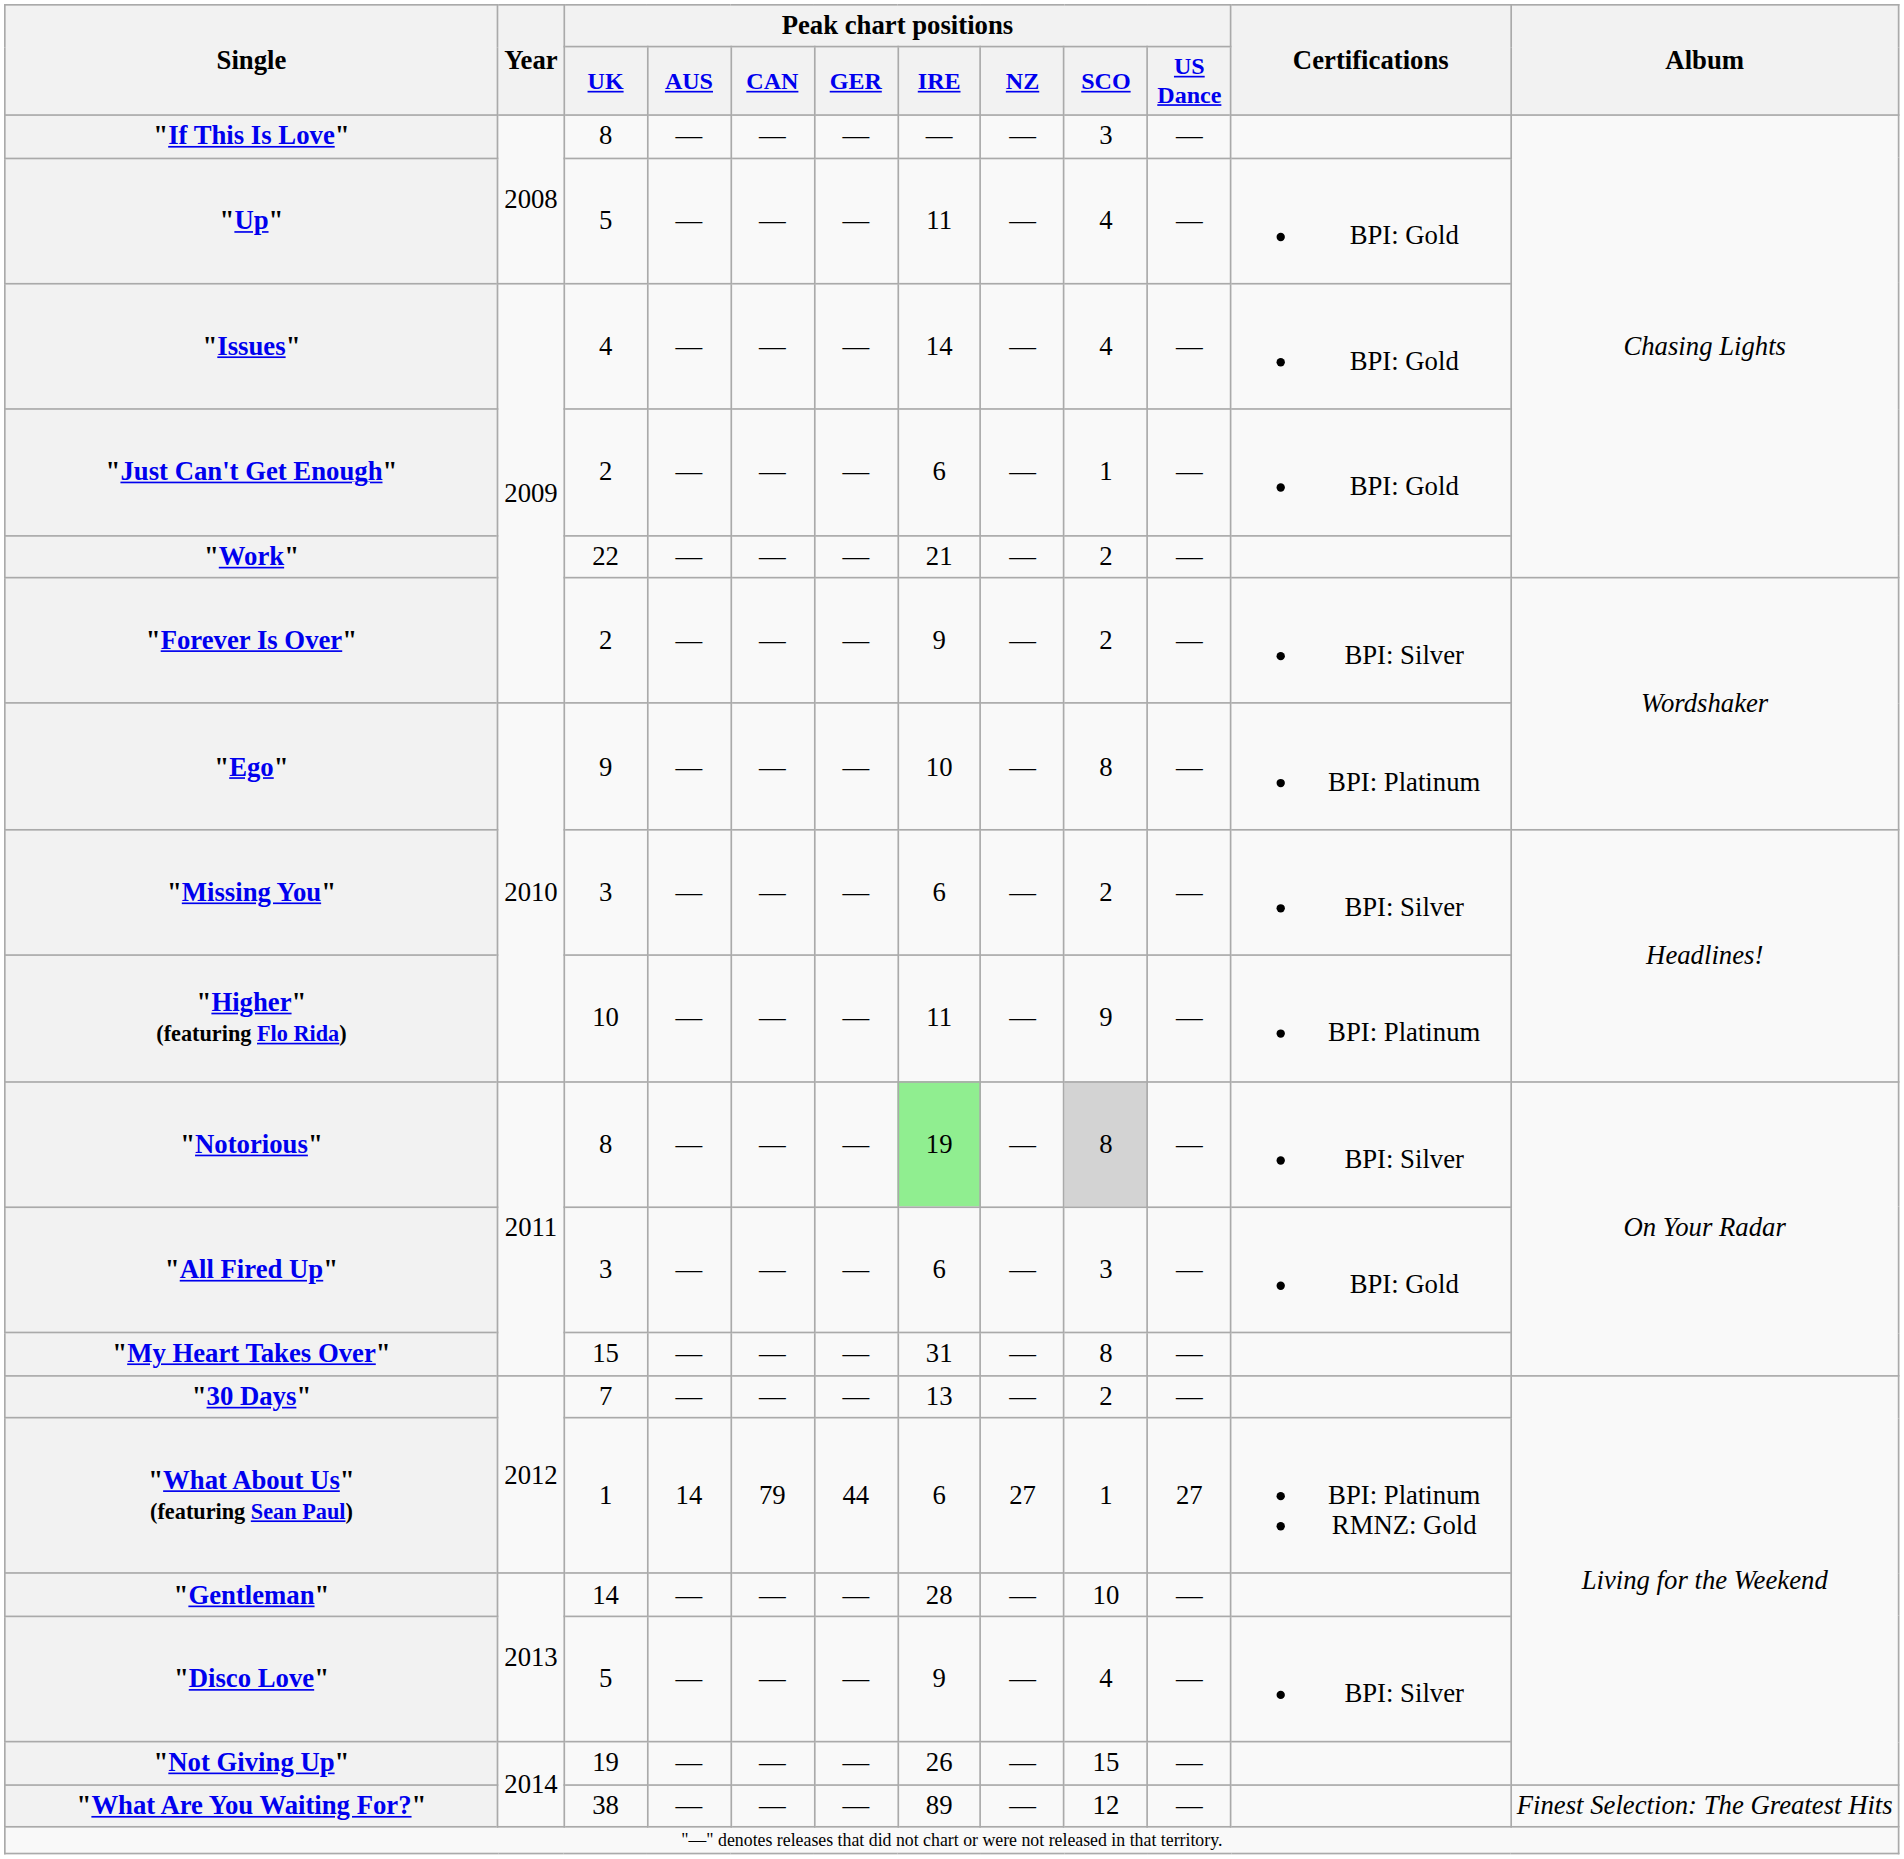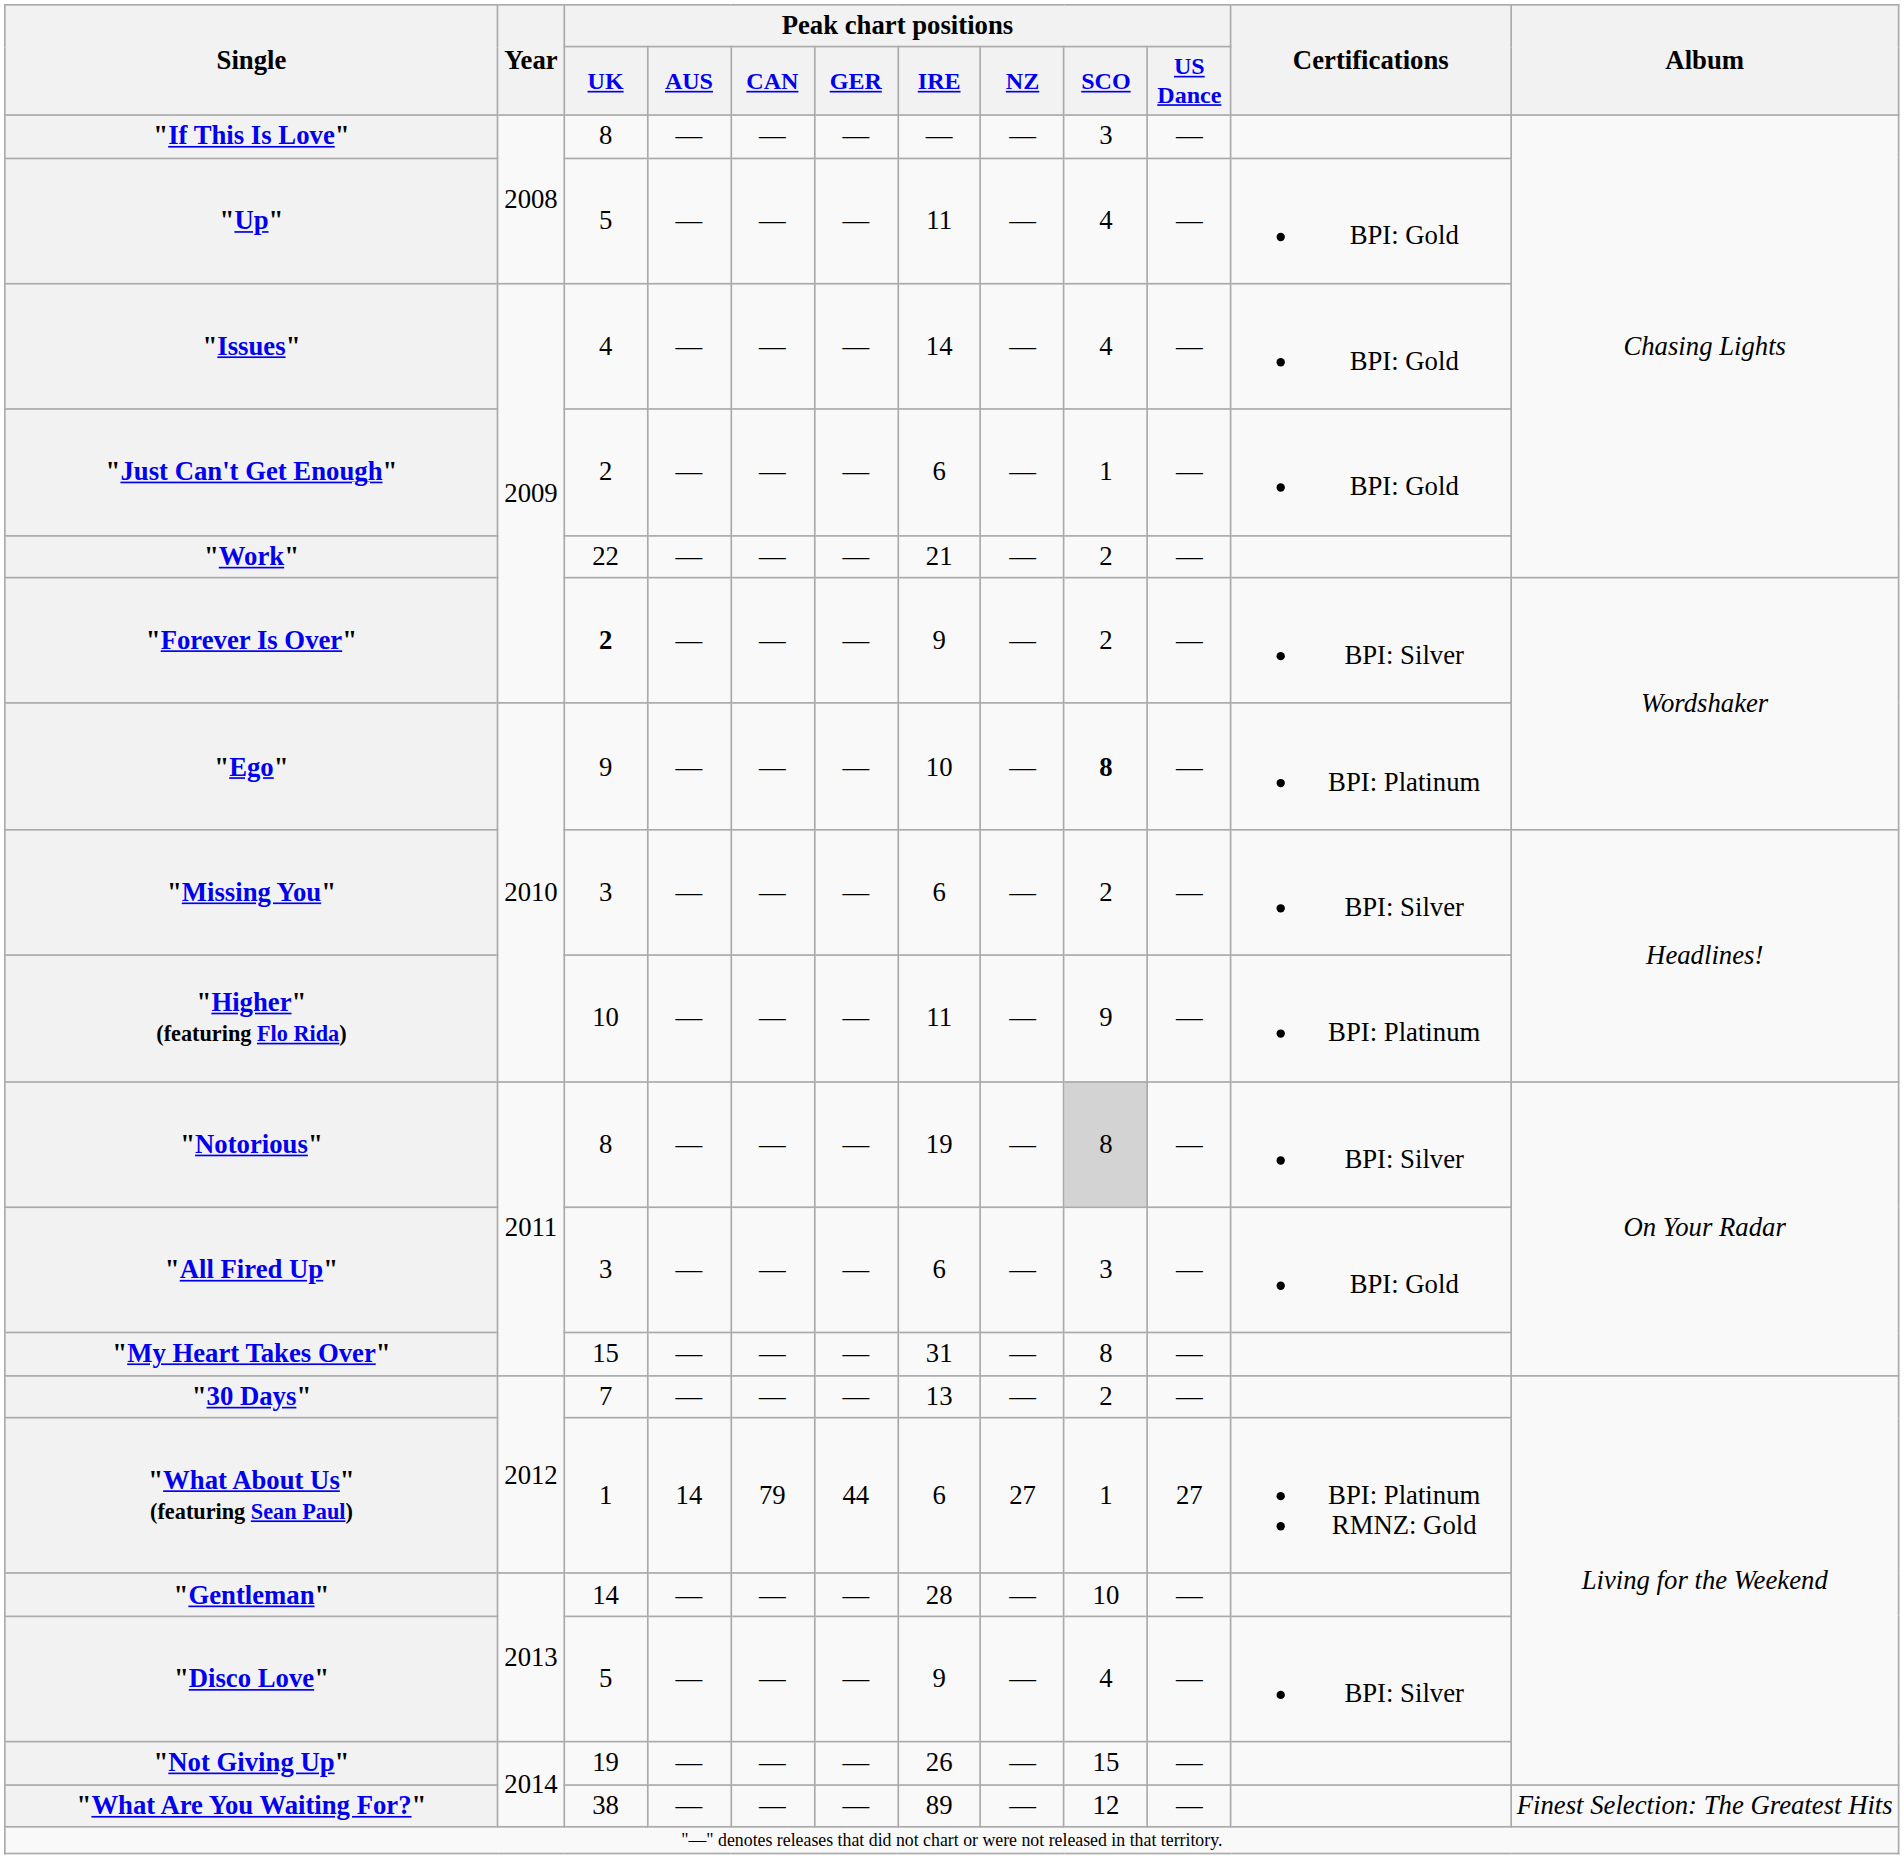(606, 640) normal -> (606, 640) bold
(1106, 766) normal -> (1106, 766) bold
(939, 1143) lightgreen background -> (939, 1143) no background
